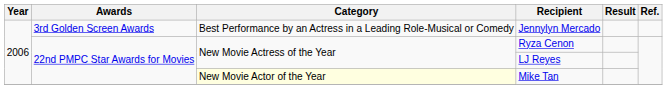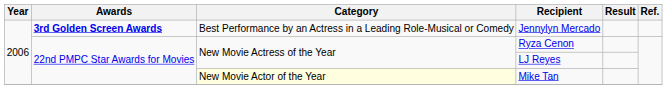(94, 28) normal -> (98, 28) bold
